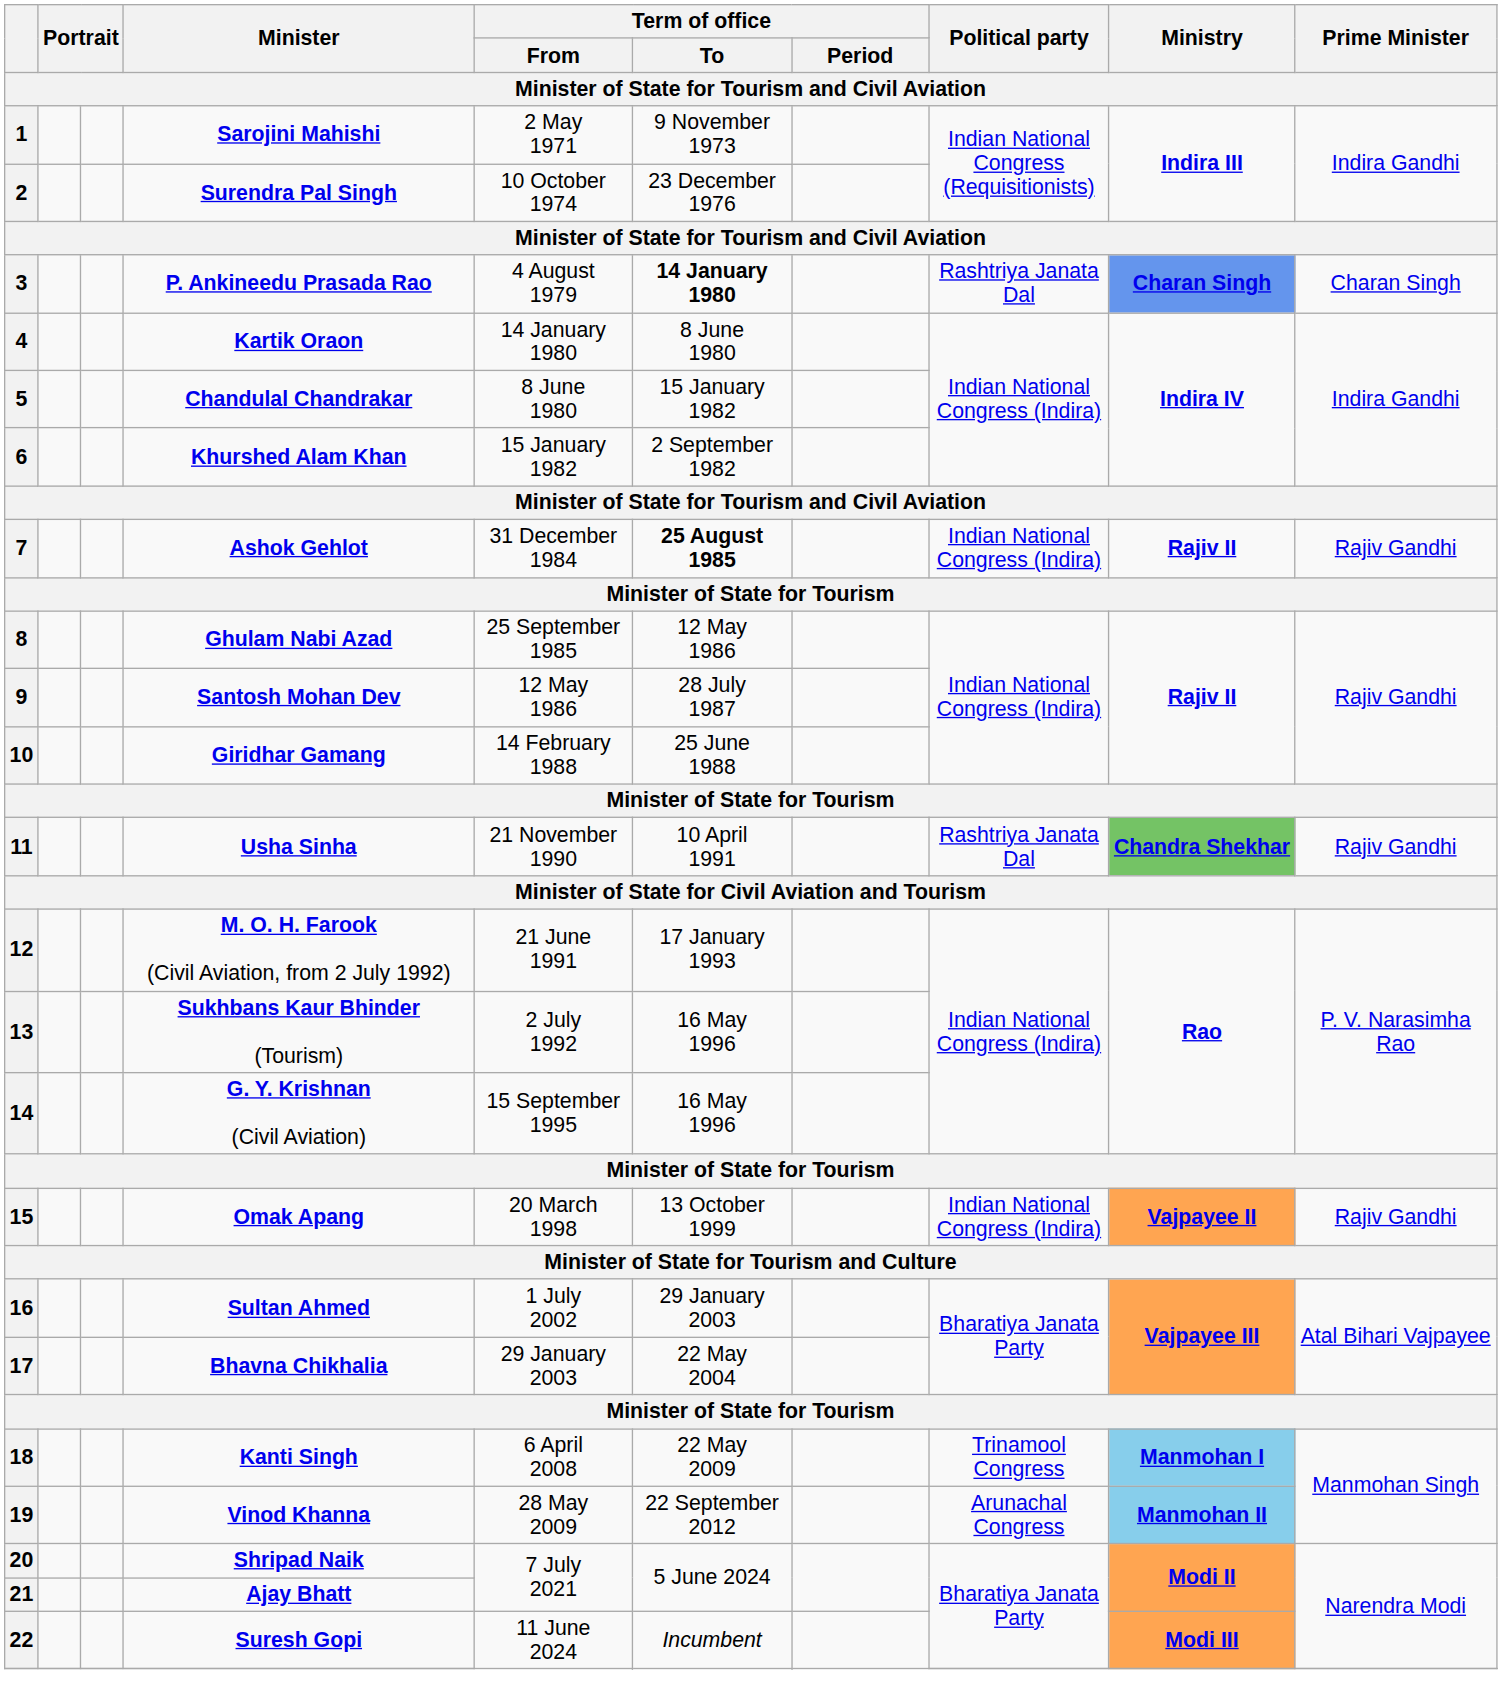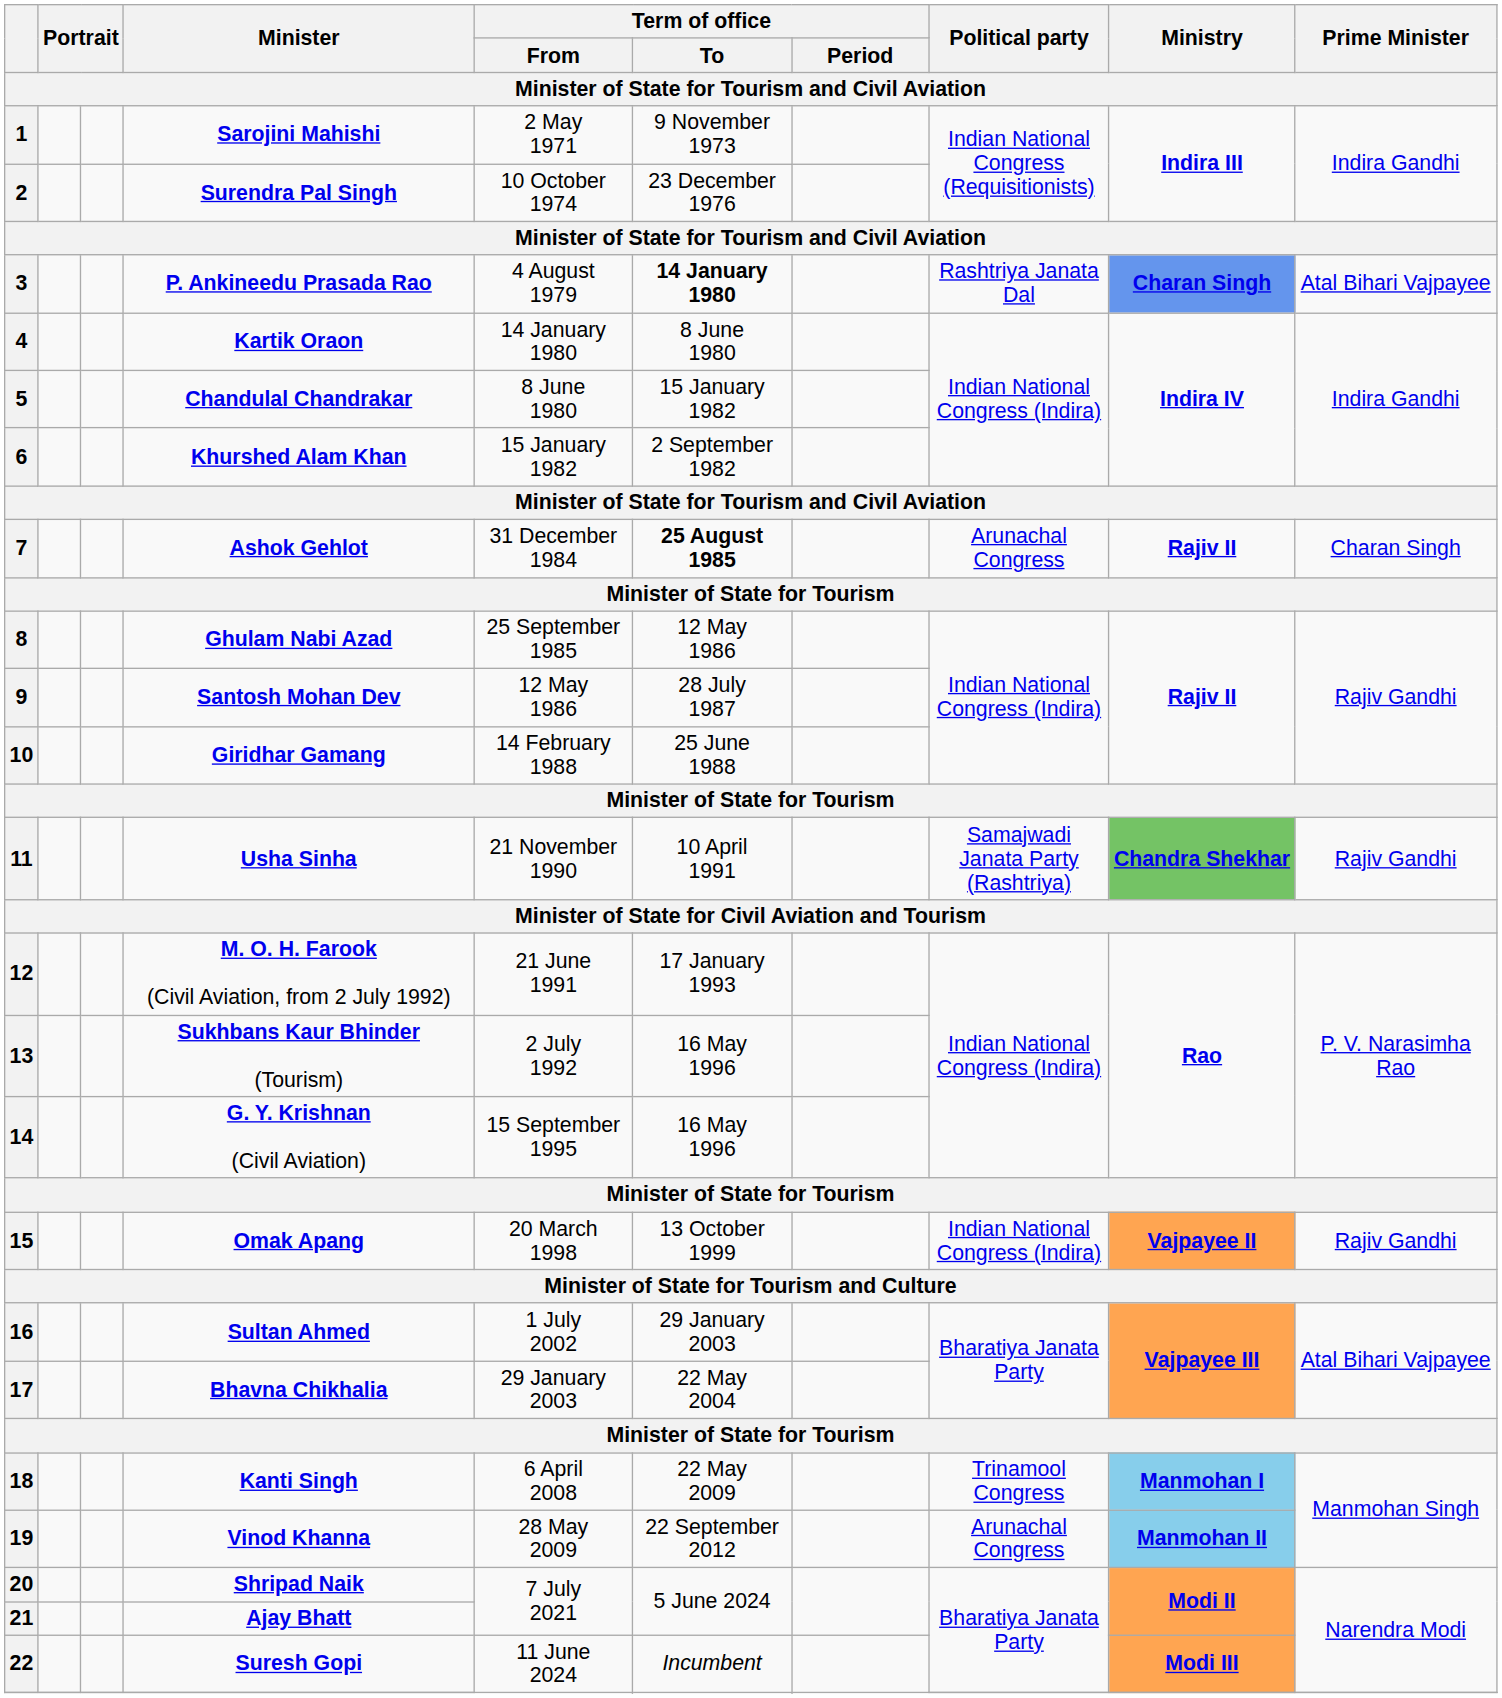(1396, 283) Charan Singh -> (1396, 283) Atal Bihari Vajpayee
(1019, 548) Indian National Congress (Indira) -> (1019, 548) Arunachal Congress
(1396, 548) Rajiv Gandhi -> (1396, 548) Charan Singh
(1019, 846) Rashtriya Janata Dal -> (1019, 858) Samajwadi Janata Party (Rashtriya)
